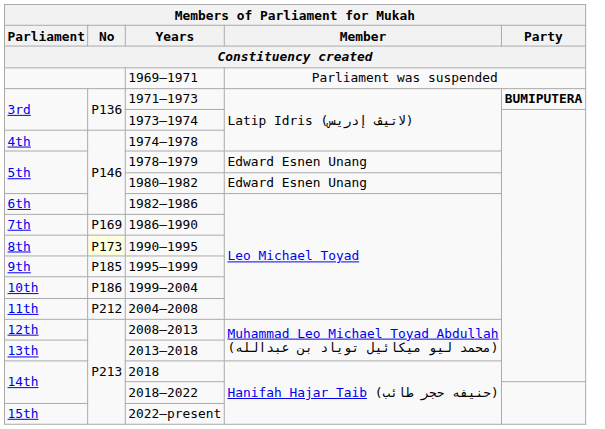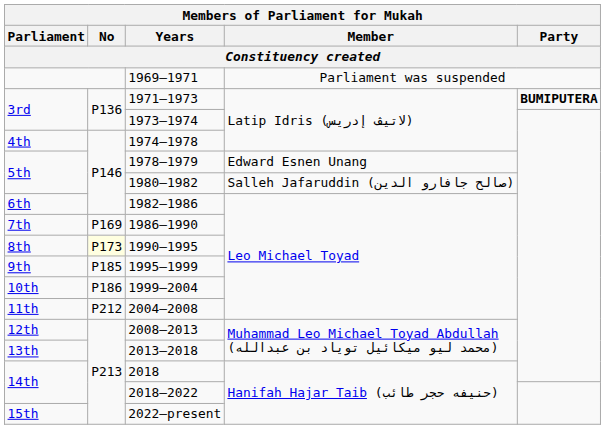(297, 183) Edward Esnen Unang -> (371, 183) Salleh Jafaruddin (صالح جافارو الدين)
